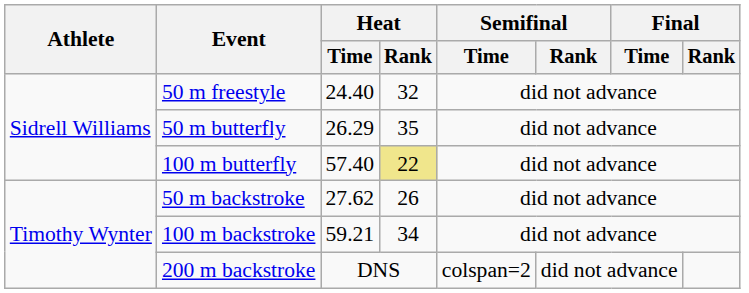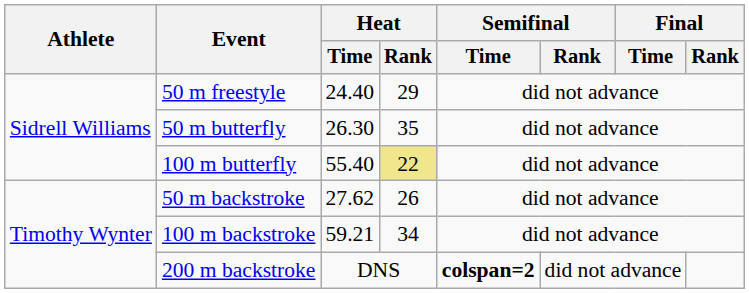(408, 92) 32 -> (408, 92) 29
(350, 127) 26.29 -> (350, 127) 26.30
(350, 163) 57.40 -> (350, 163) 55.40
(486, 270) normal -> (488, 270) bold
